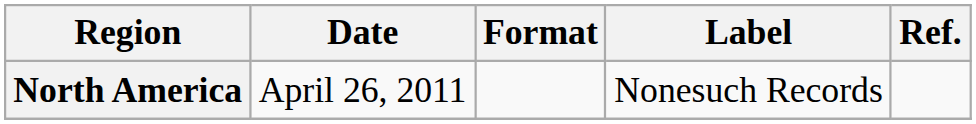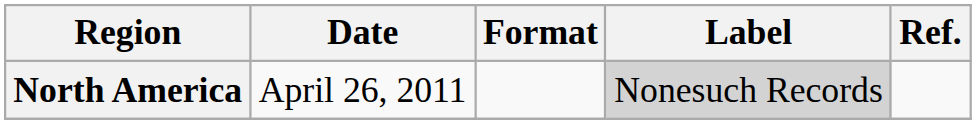(749, 89) no background -> (749, 89) lightgrey background
